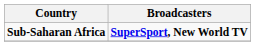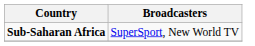(179, 31) bold -> (175, 31) normal
